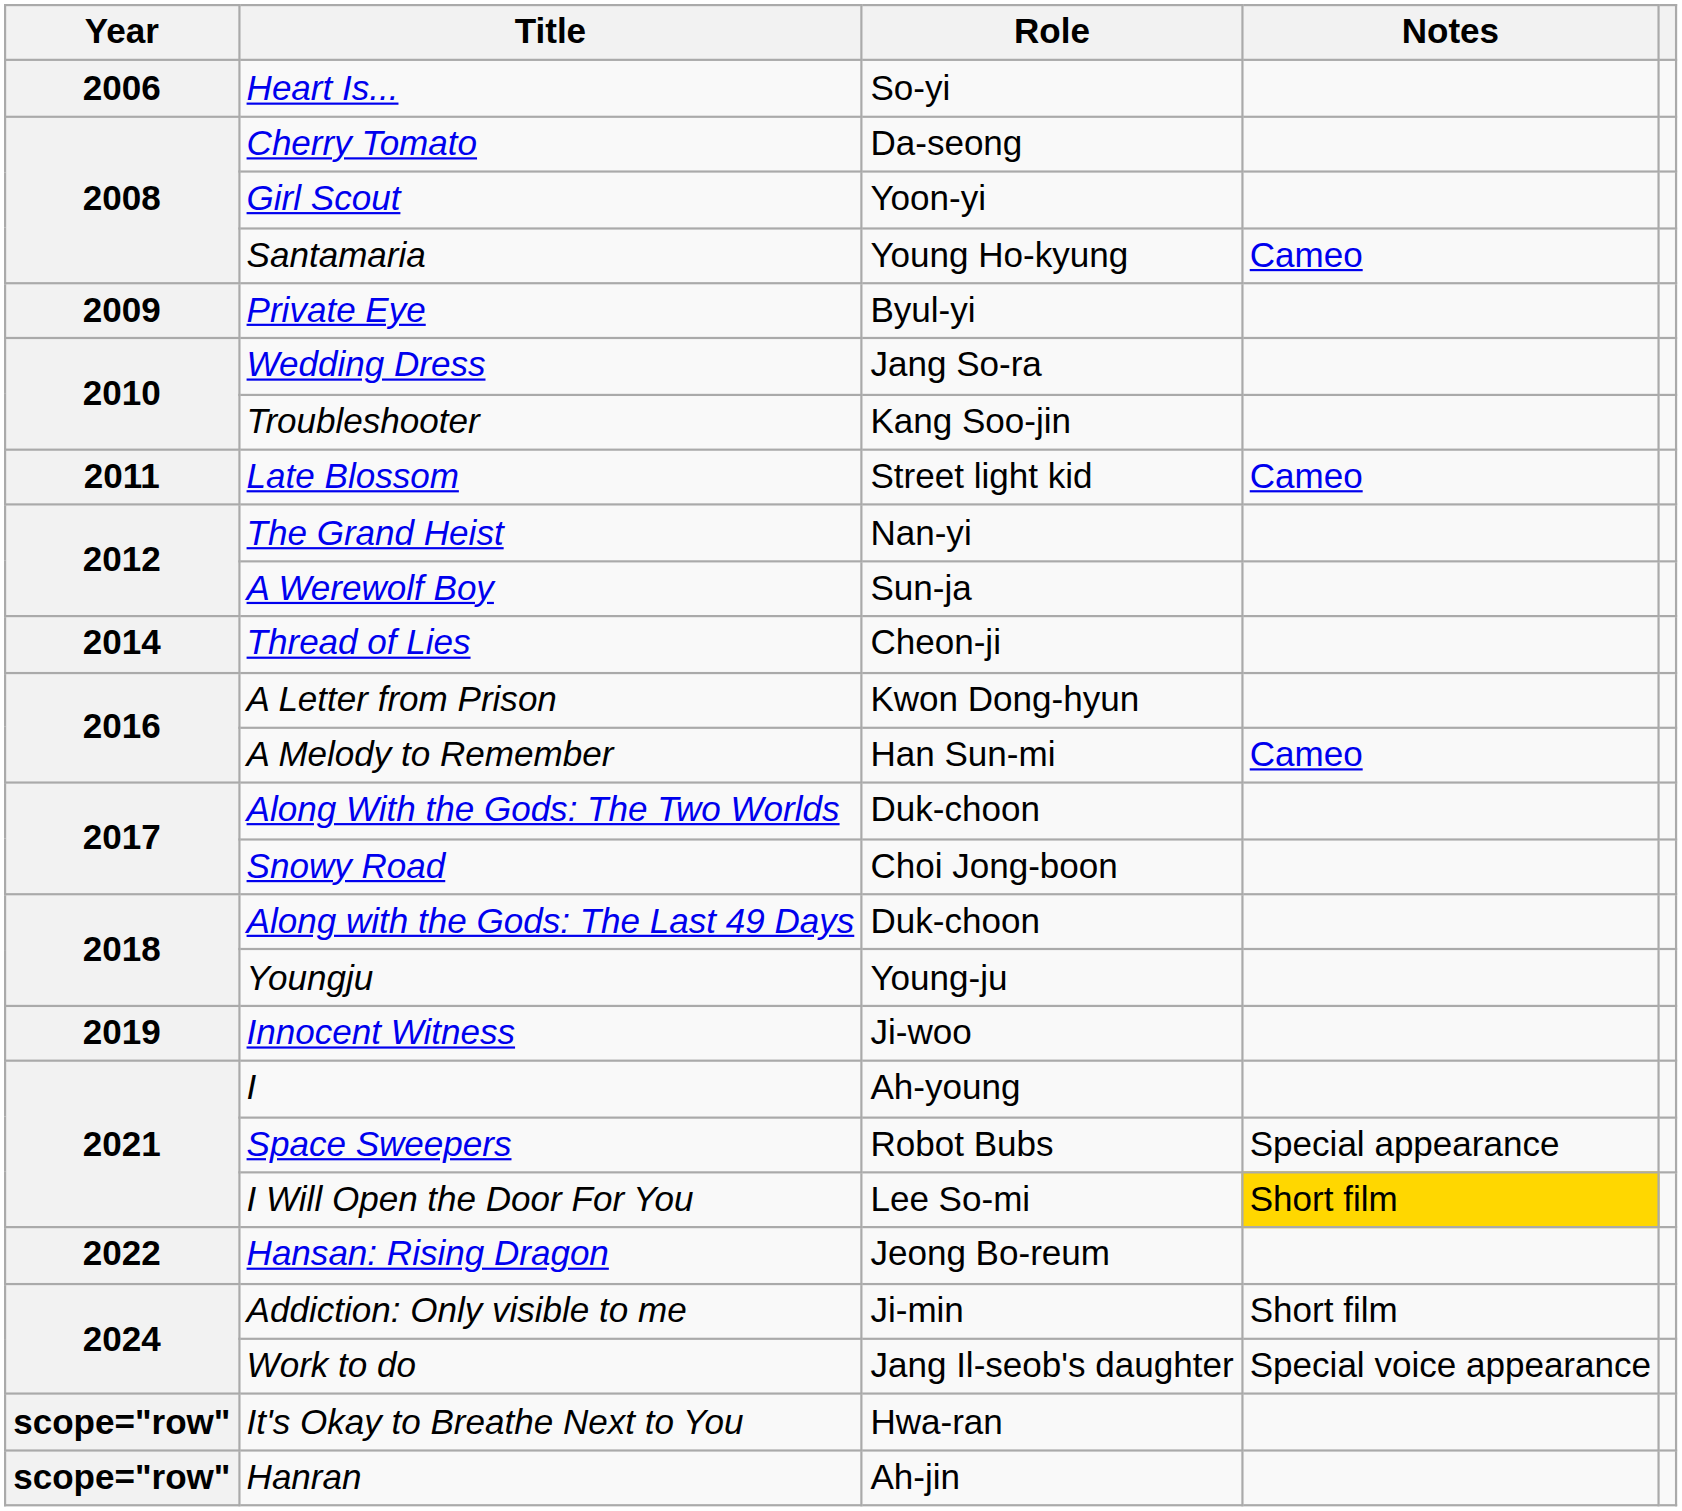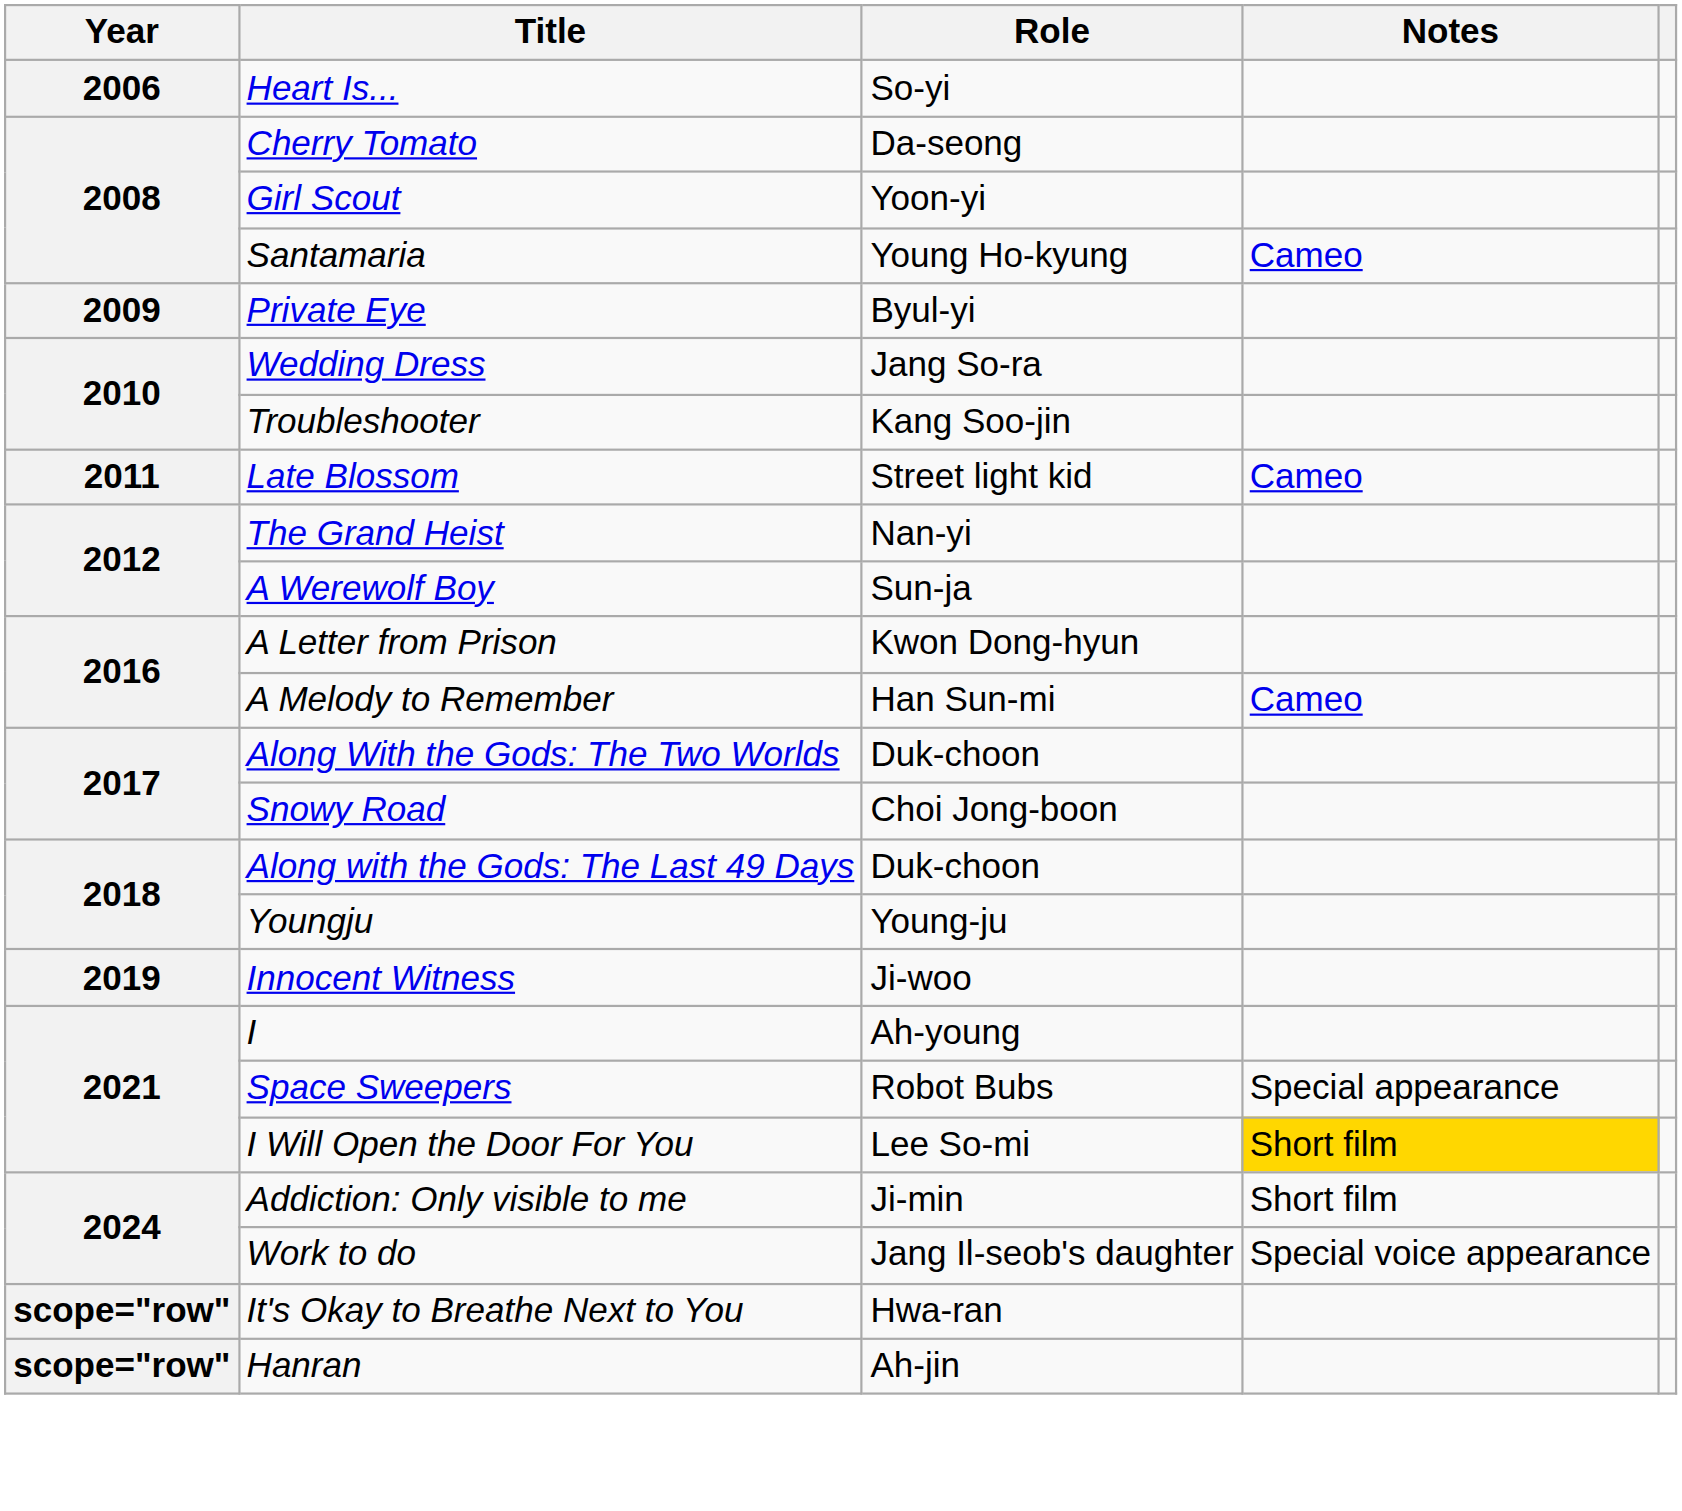- row: (359, 643)
- row: (428, 1254)
